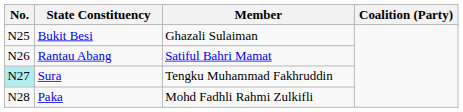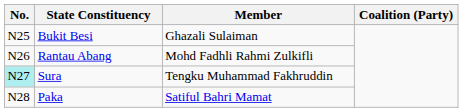(218, 55) Satiful Bahri Mamat -> (239, 55) Mohd Fadhli Rahmi Zulkifli
(239, 96) Mohd Fadhli Rahmi Zulkifli -> (218, 96) Satiful Bahri Mamat
